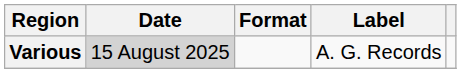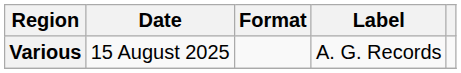(160, 52) lightgrey background -> (160, 52) no background
